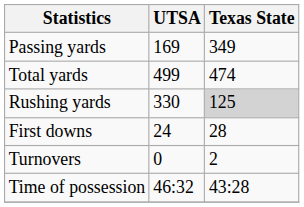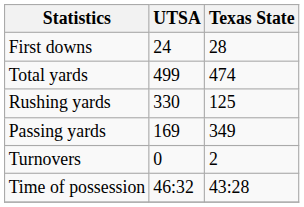rows swapped: (50, 131) <-> (57, 46)
(222, 103) lightgrey background -> (222, 103) no background
